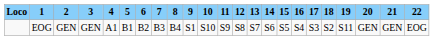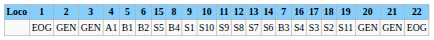columns swapped: (159, 12) <-> (284, 12)
